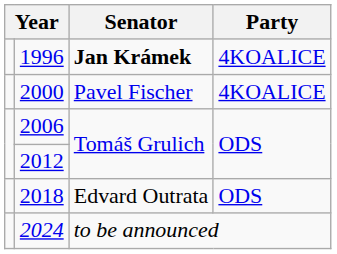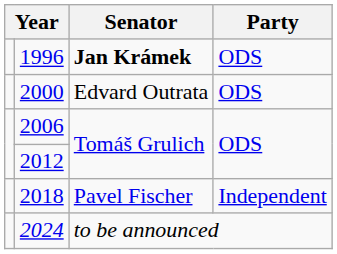(272, 56) 4KOALICE -> (240, 56) ODS
(133, 91) Pavel Fischer -> (141, 91) Edvard Outrata
(272, 91) 4KOALICE -> (240, 91) ODS
(141, 195) Edvard Outrata -> (133, 195) Pavel Fischer
(240, 195) ODS -> (273, 195) Independent
